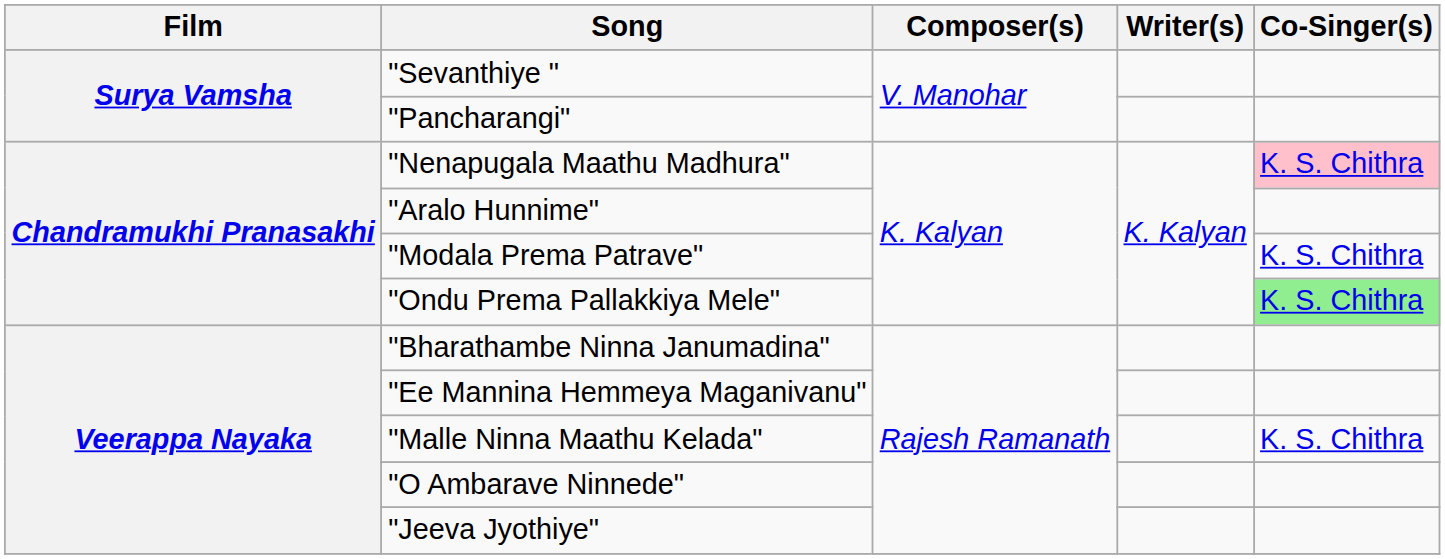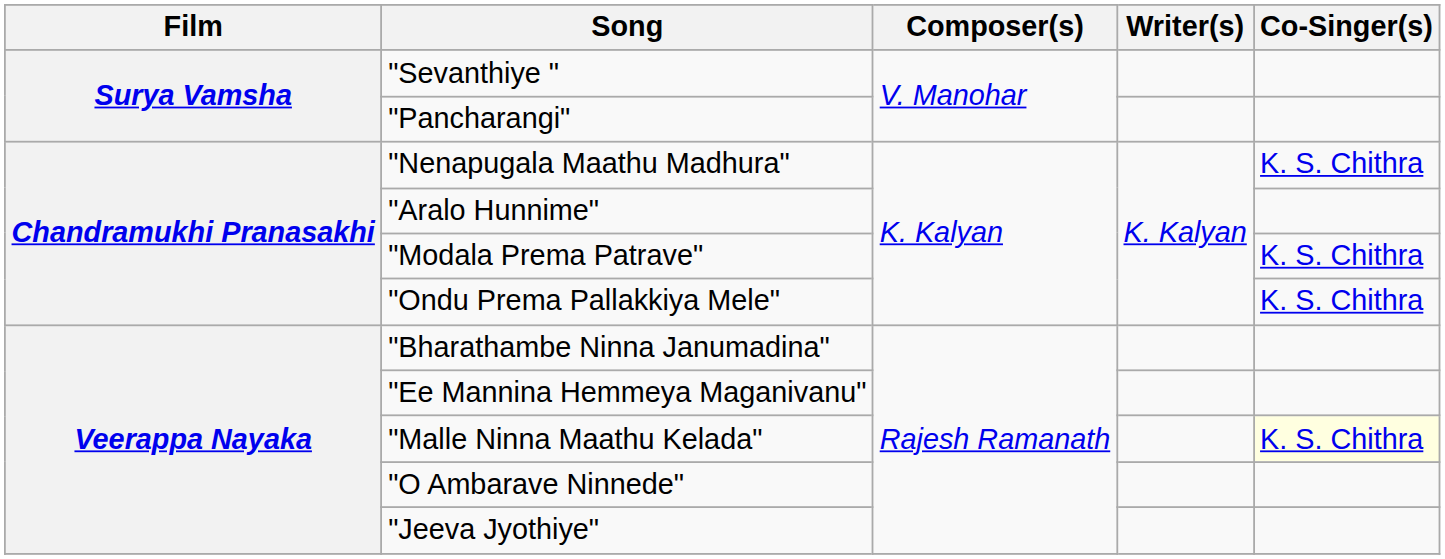(1342, 164) pink background -> (1342, 164) no background
(1342, 301) lightgreen background -> (1342, 301) no background
(1342, 438) no background -> (1342, 438) lightyellow background
